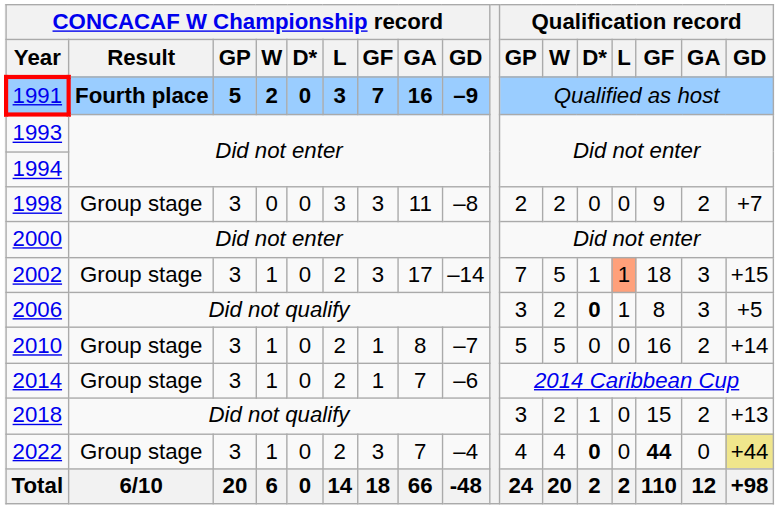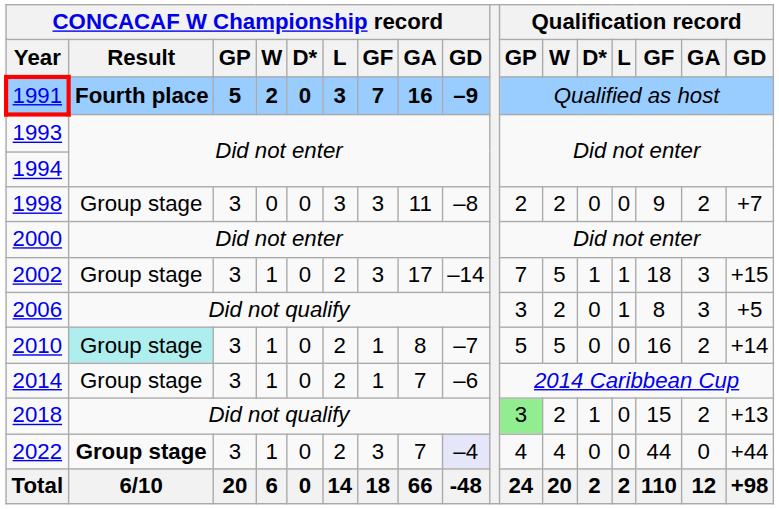(624, 274) lightsalmon background -> (624, 274) no background
(595, 309) bold -> (595, 309) normal
(141, 345) no background -> (141, 345) paleturquoise background
(521, 415) no background -> (521, 415) lightgreen background
(141, 450) normal -> (141, 450) bold
(466, 450) no background -> (466, 450) lavender background
(595, 450) bold -> (595, 450) normal
(659, 450) bold -> (659, 450) normal
(750, 450) khaki background -> (750, 450) no background
